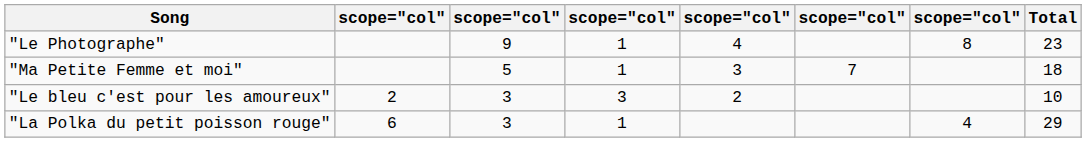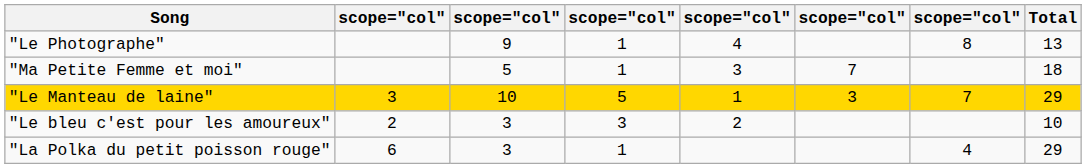(1053, 44) 23 -> (1053, 44) 13
+ row: (111, 97)
